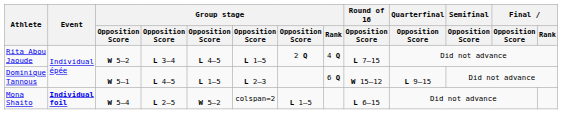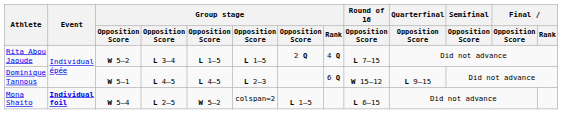(210, 60) L 4–5 -> (210, 60) L 1–5
(210, 81) L 1–5 -> (210, 81) L 4–5
